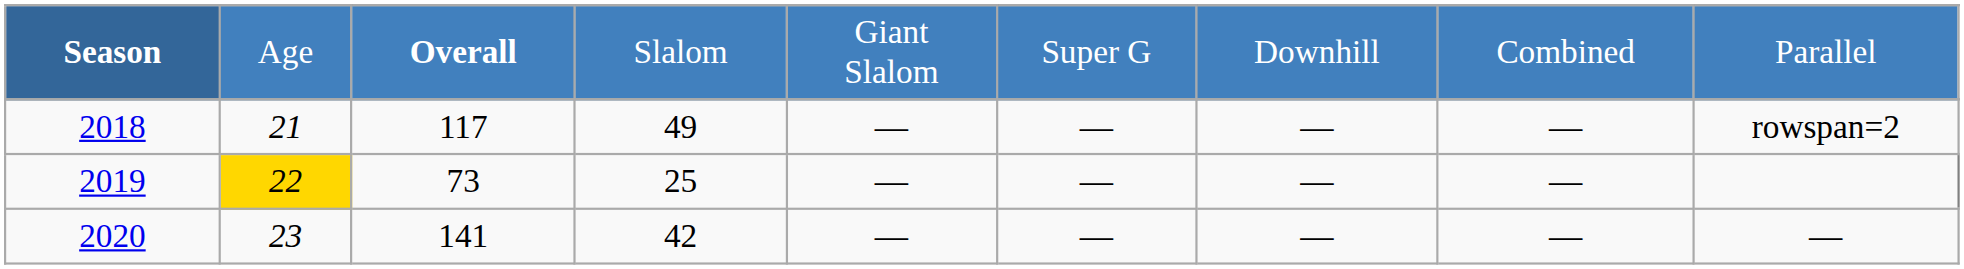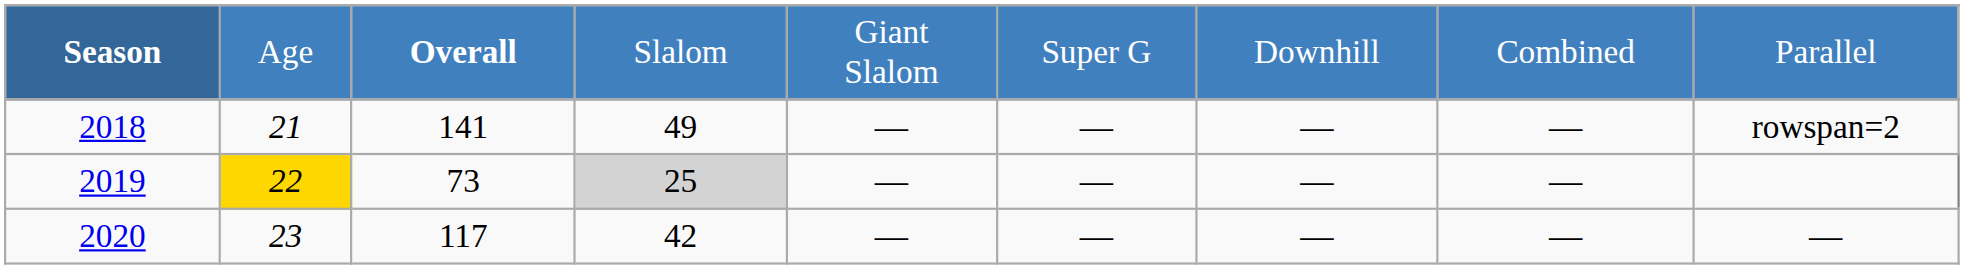(463, 126) 117 -> (463, 126) 141
(681, 181) no background -> (681, 181) lightgrey background
(463, 236) 141 -> (463, 236) 117
